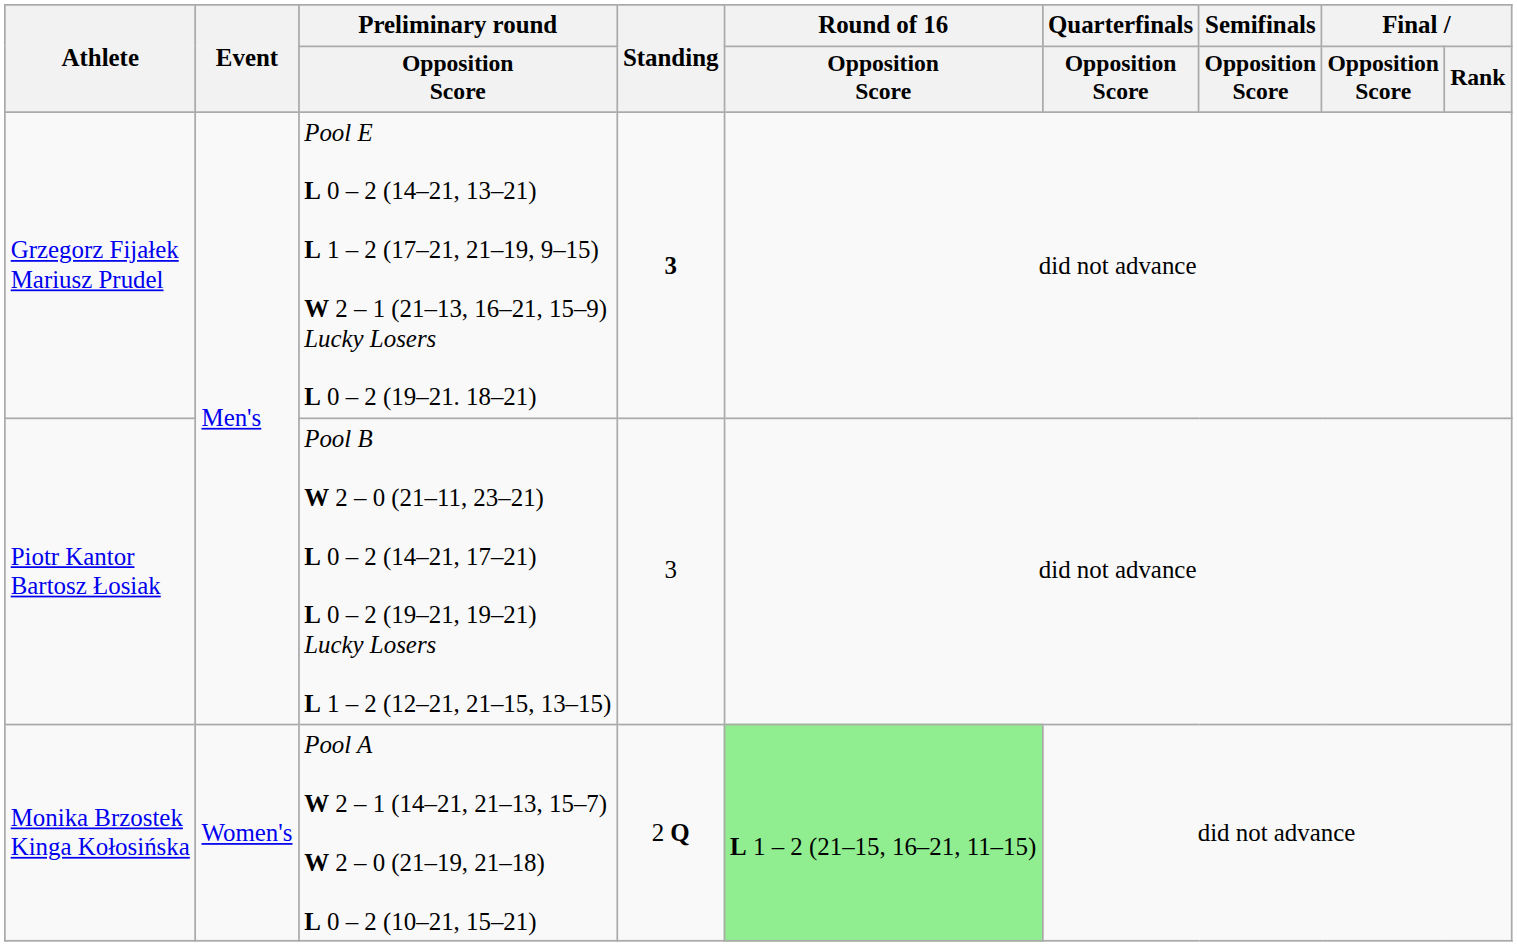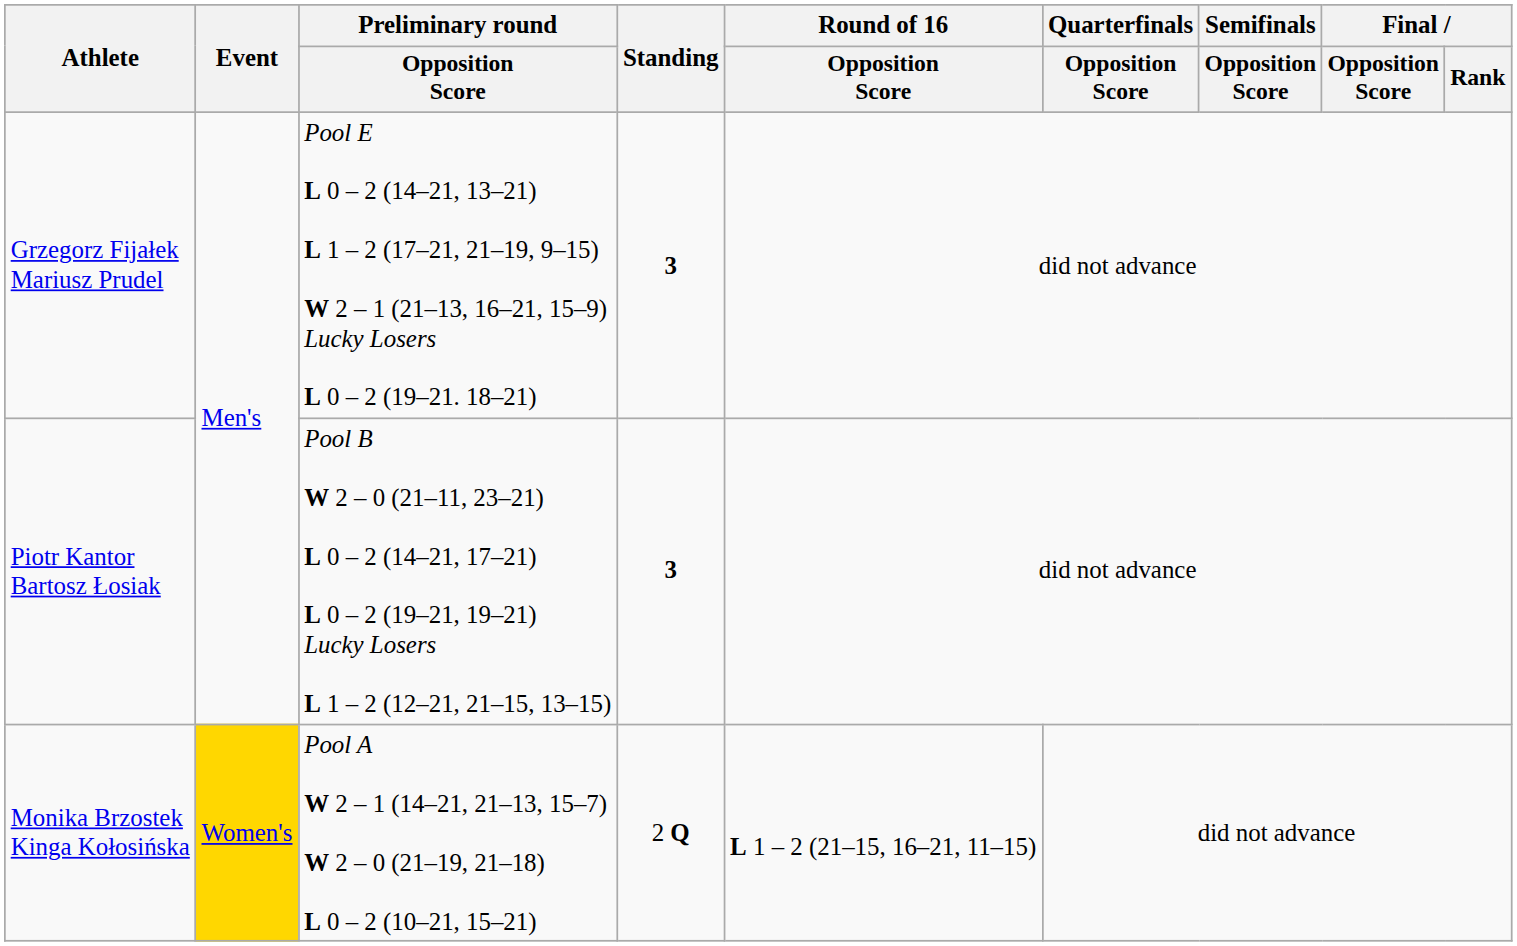(671, 571) normal -> (671, 571) bold
(247, 832) no background -> (247, 832) gold background
(883, 847) lightgreen background -> (883, 847) no background
